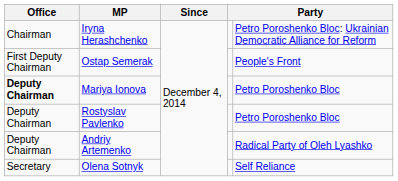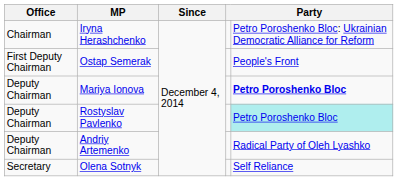(30, 90) bold -> (29, 90) normal
(287, 90) normal -> (290, 90) bold
(287, 117) no background -> (285, 117) paleturquoise background
